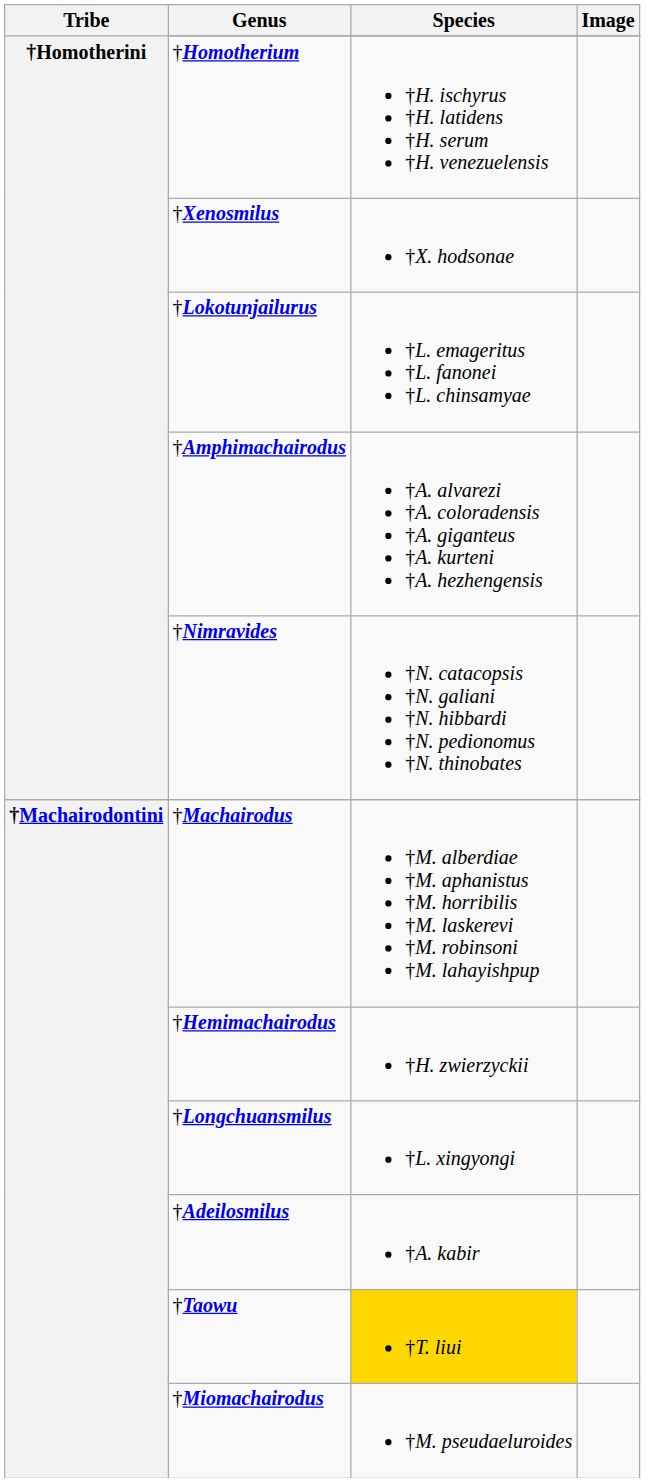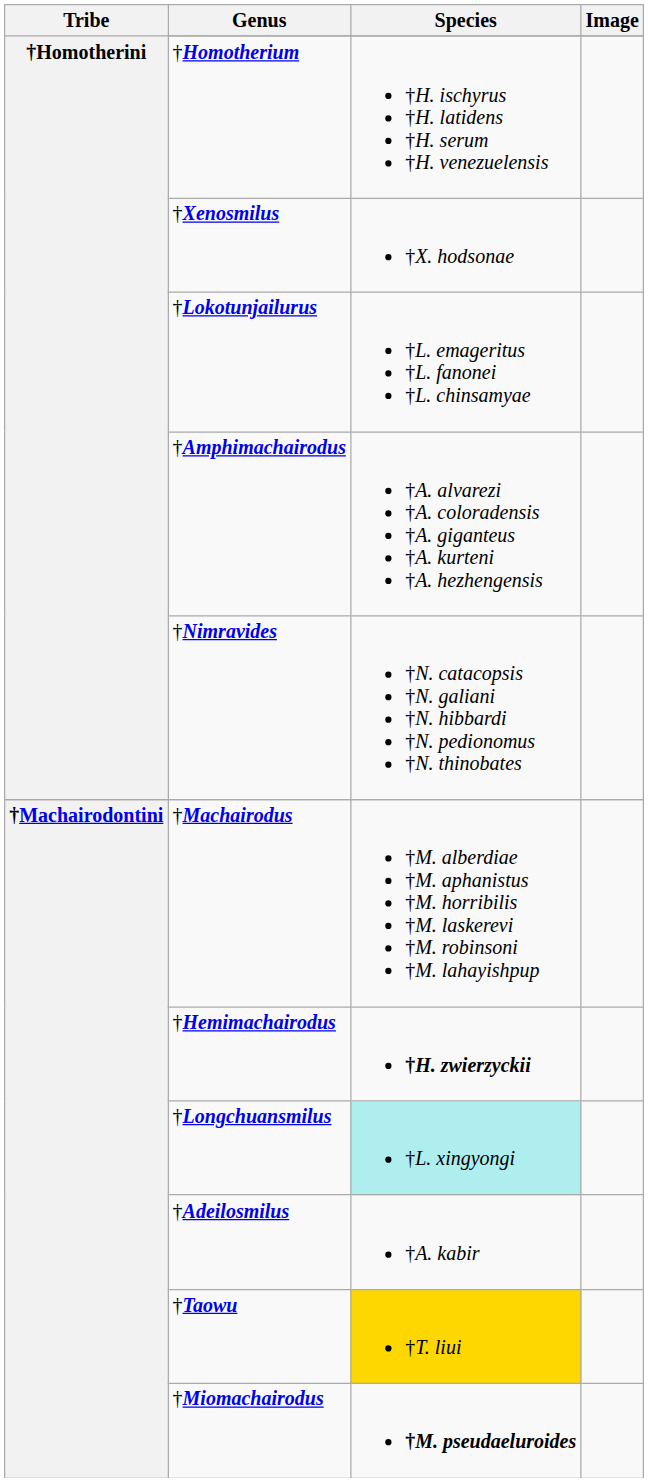(464, 1065) normal -> (466, 1065) bold
(464, 1159) no background -> (466, 1159) paleturquoise background
(464, 1442) normal -> (466, 1442) bold
